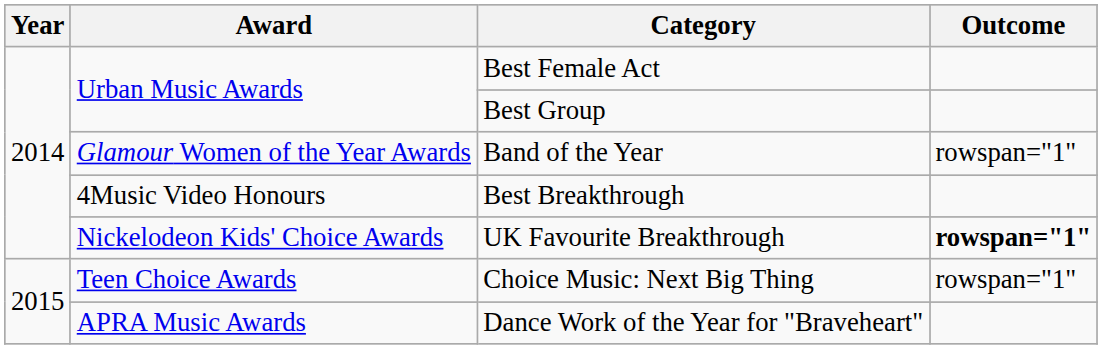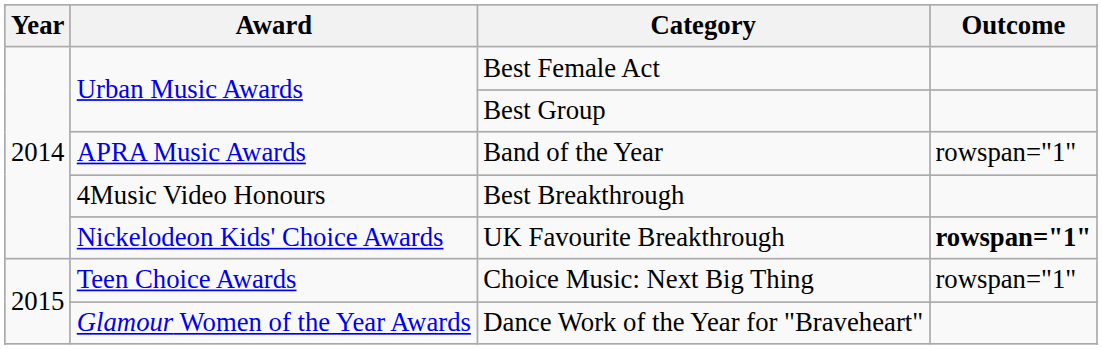(274, 152) Glamour Women of the Year Awards -> (191, 152) APRA Music Awards
(191, 322) APRA Music Awards -> (274, 322) Glamour Women of the Year Awards
